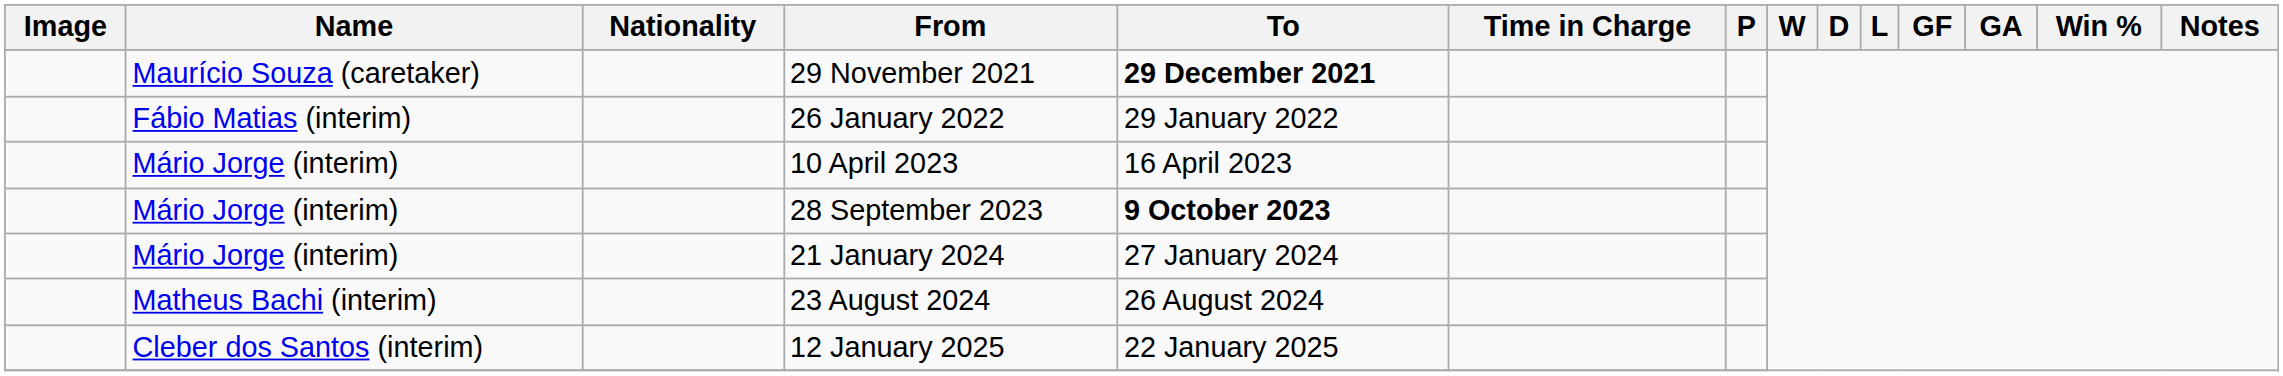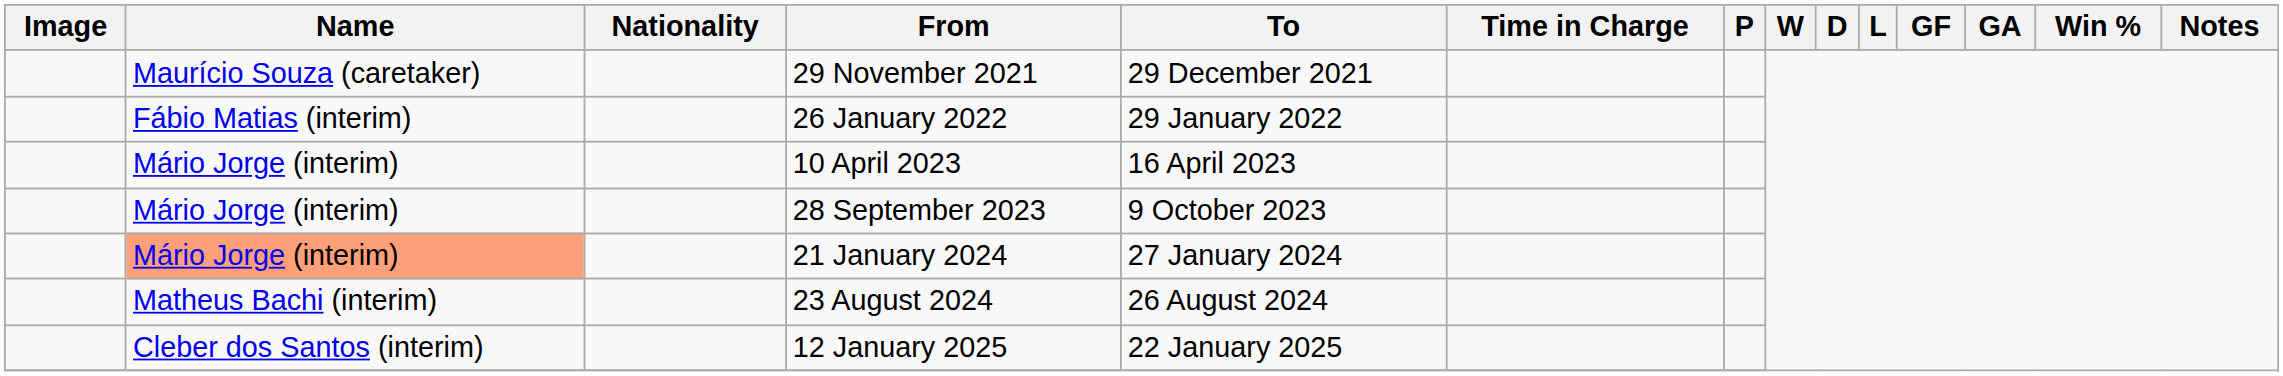(1250, 73) bold -> (1250, 73) normal
(1227, 210) bold -> (1227, 210) normal
(265, 255) no background -> (266, 255) lightsalmon background
